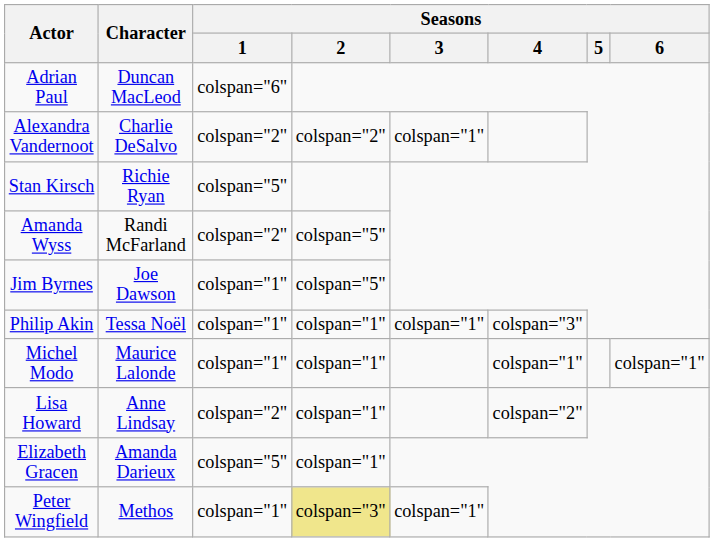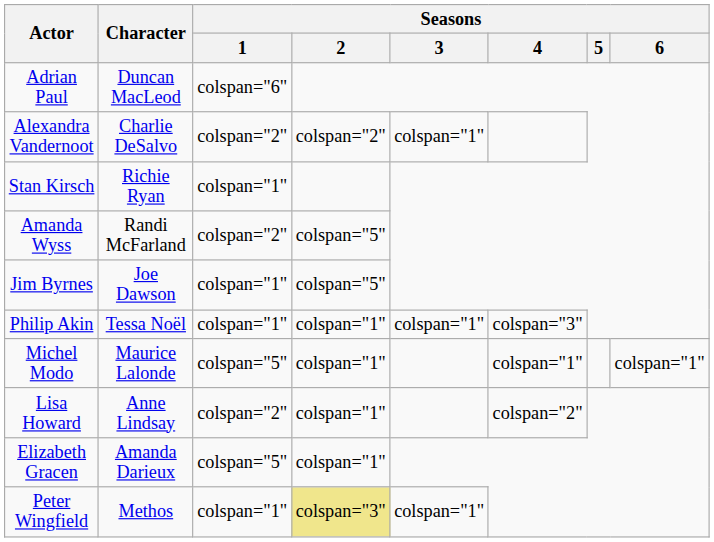(242, 185) colspan="5" -> (242, 185) colspan="1"
(242, 363) colspan="1" -> (242, 363) colspan="5"
